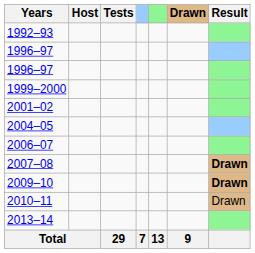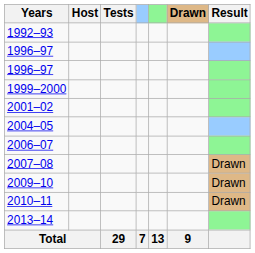(230, 164) bold -> (229, 164) normal
(230, 182) bold -> (229, 182) normal
